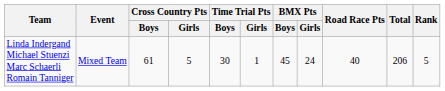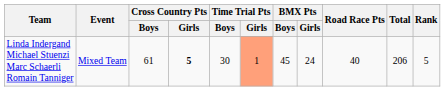(189, 61) normal -> (189, 61) bold
(257, 61) no background -> (257, 61) lightsalmon background
